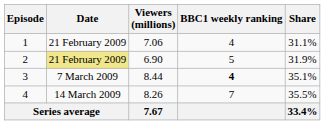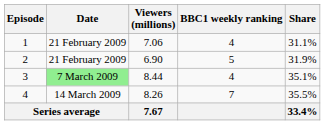(87, 59) khaki background -> (87, 59) no background
(87, 77) no background -> (87, 77) lightgreen background
(231, 77) bold -> (231, 77) normal
